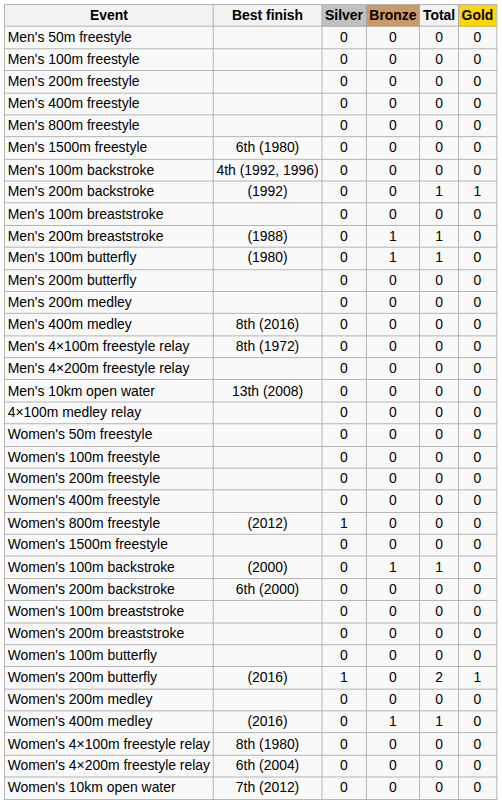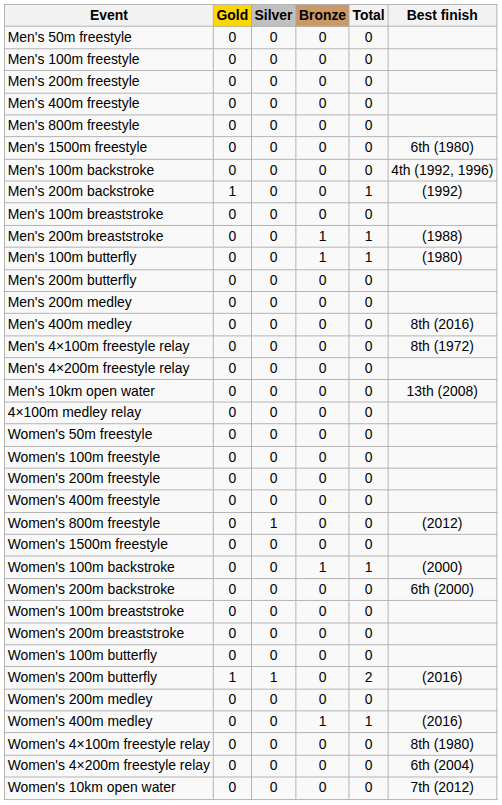columns swapped: (477, 15) <-> (268, 15)
